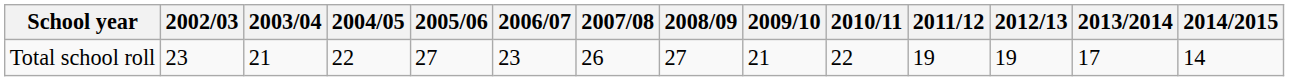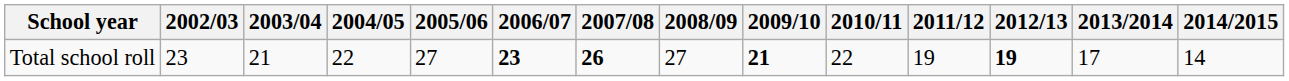(509, 57) normal -> (509, 57) bold
(592, 57) normal -> (592, 57) bold
(759, 57) normal -> (759, 57) bold
(1006, 57) normal -> (1006, 57) bold
